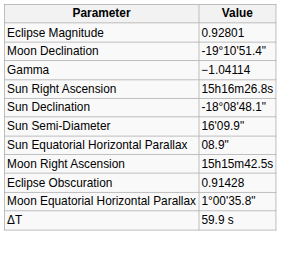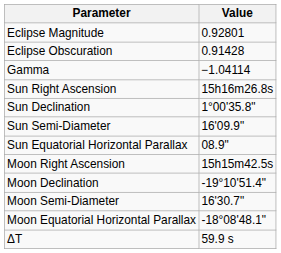rows swapped: (60, 182) <-> (53, 51)
(234, 107) -18°08'48.1" -> (228, 107) 1°00'35.8"
+ row: (63, 201)
(228, 201) 1°00'35.8" -> (234, 220) -18°08'48.1"
